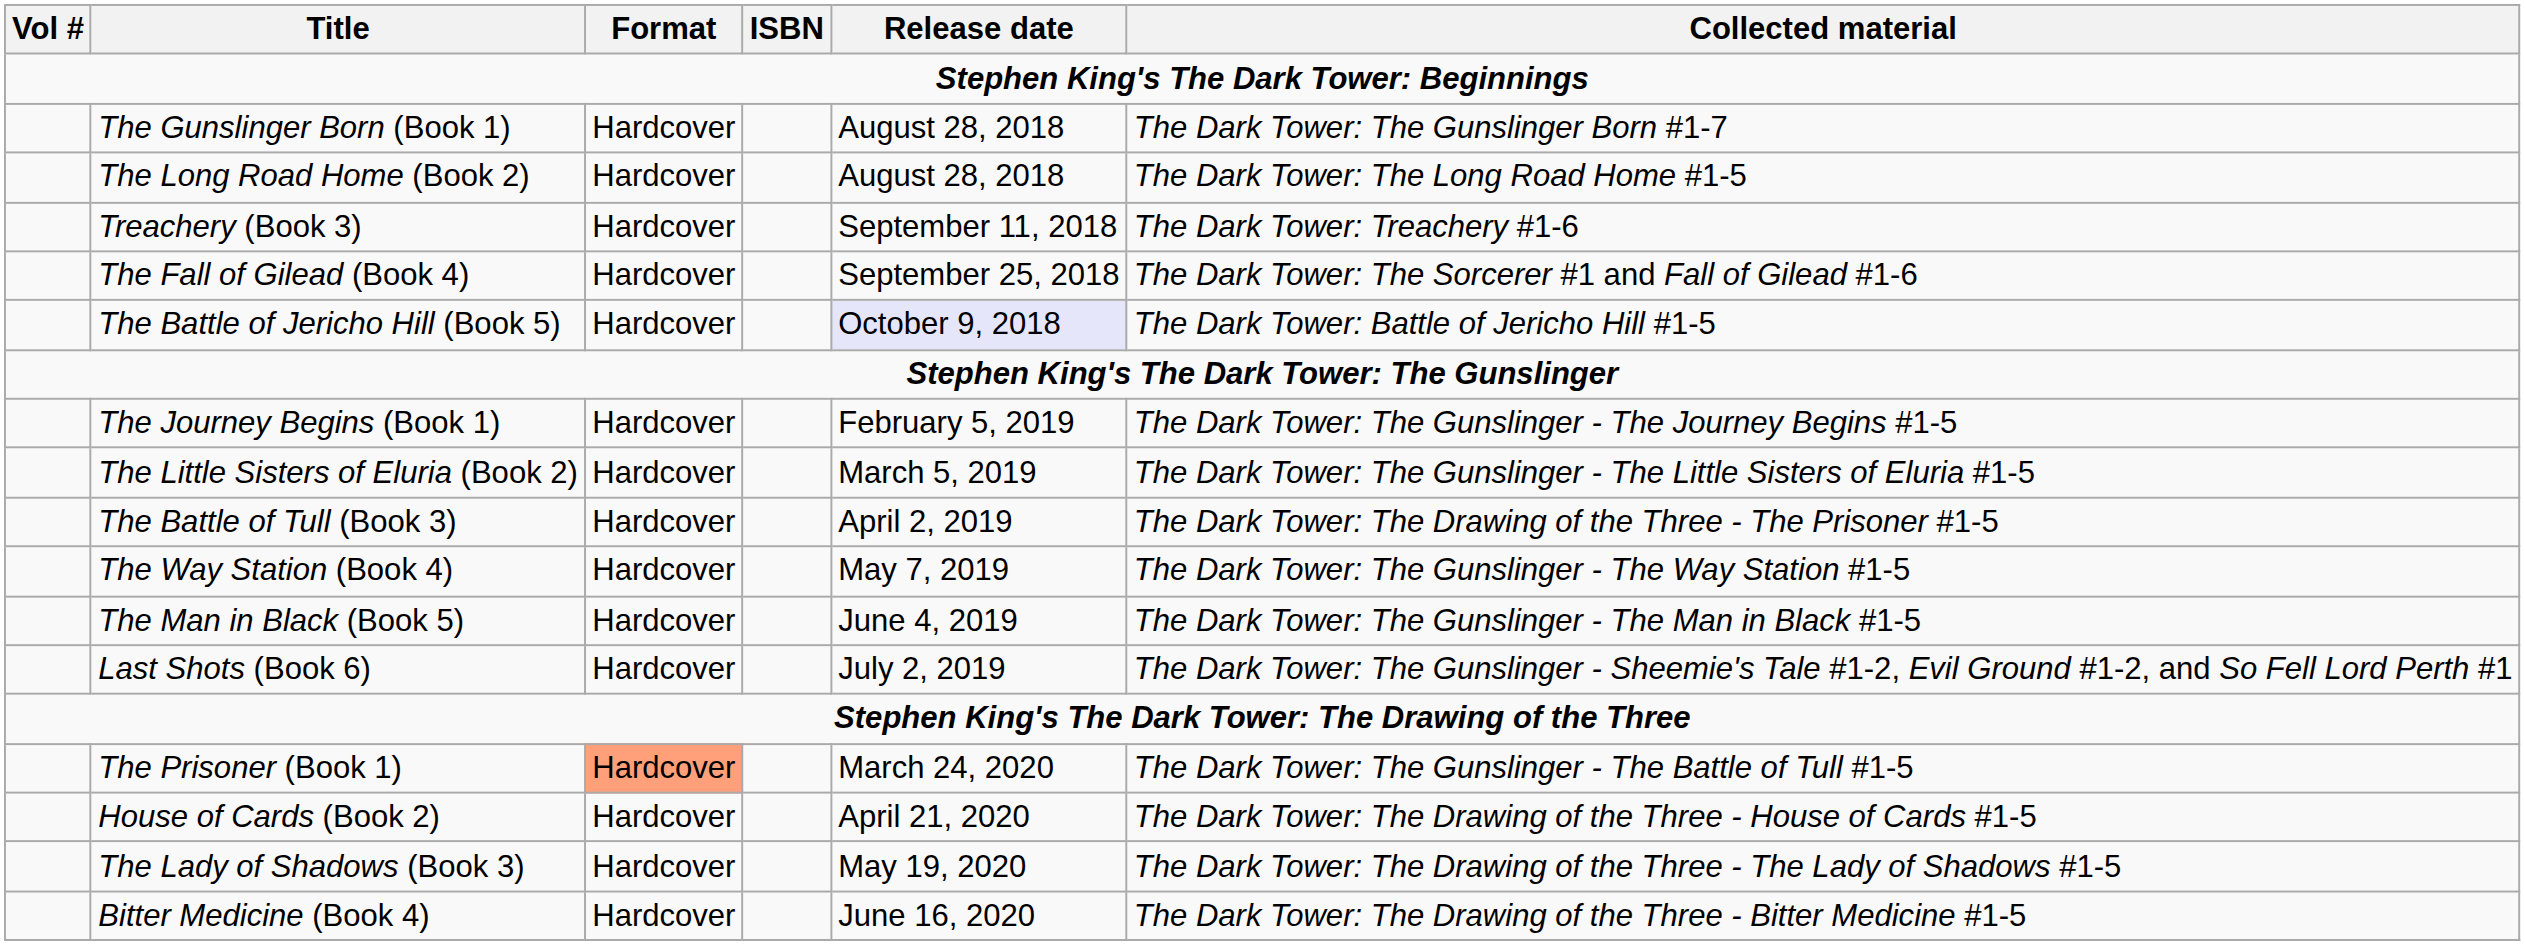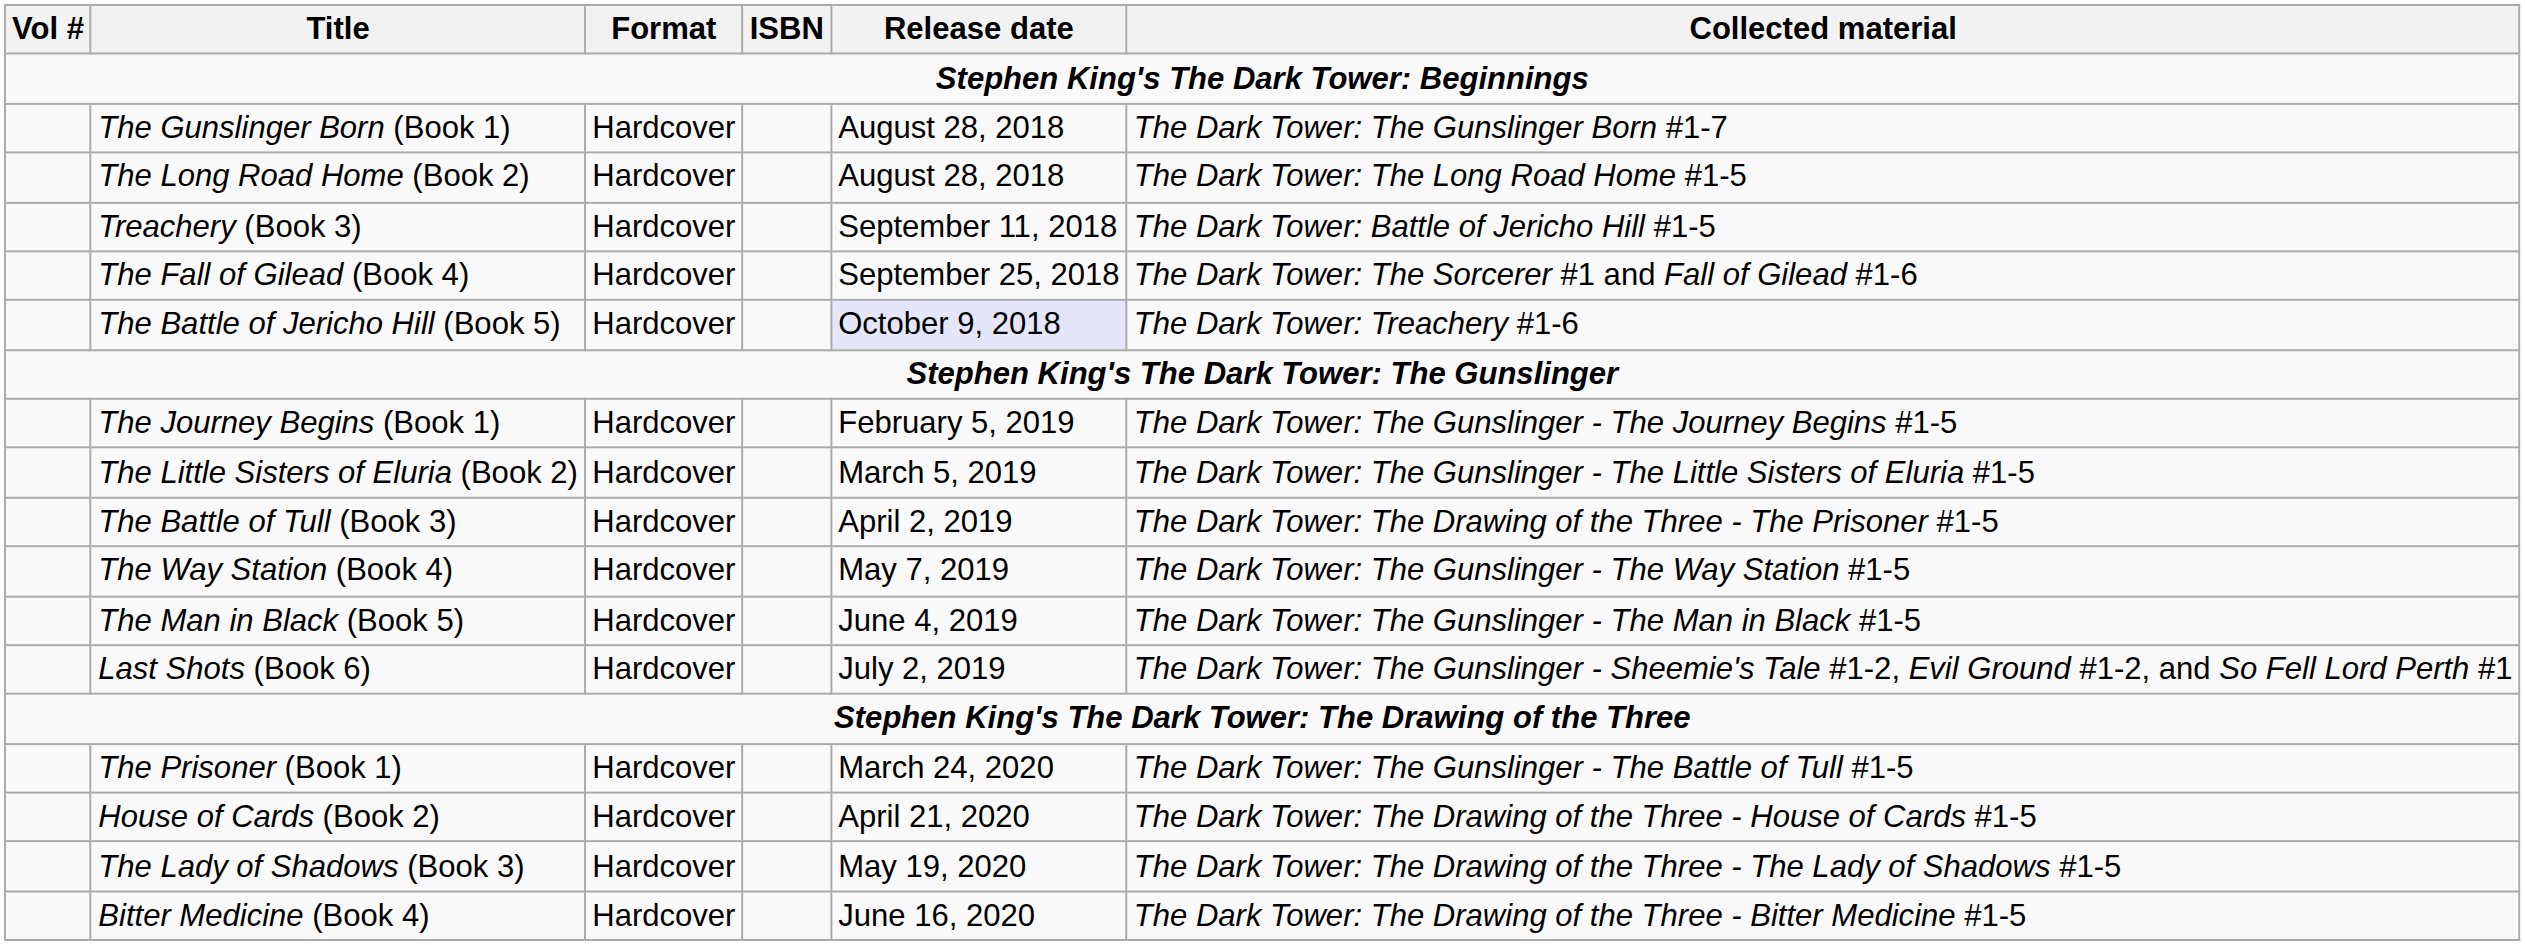(1356, 226) The Dark Tower: Treachery #1-6 -> (1425, 226) The Dark Tower: Battle of Jericho Hill #1-5
(1425, 324) The Dark Tower: Battle of Jericho Hill #1-5 -> (1356, 324) The Dark Tower: Treachery #1-6
(664, 767) lightsalmon background -> (664, 767) no background
